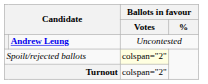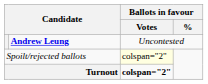(144, 72) normal -> (147, 72) bold
